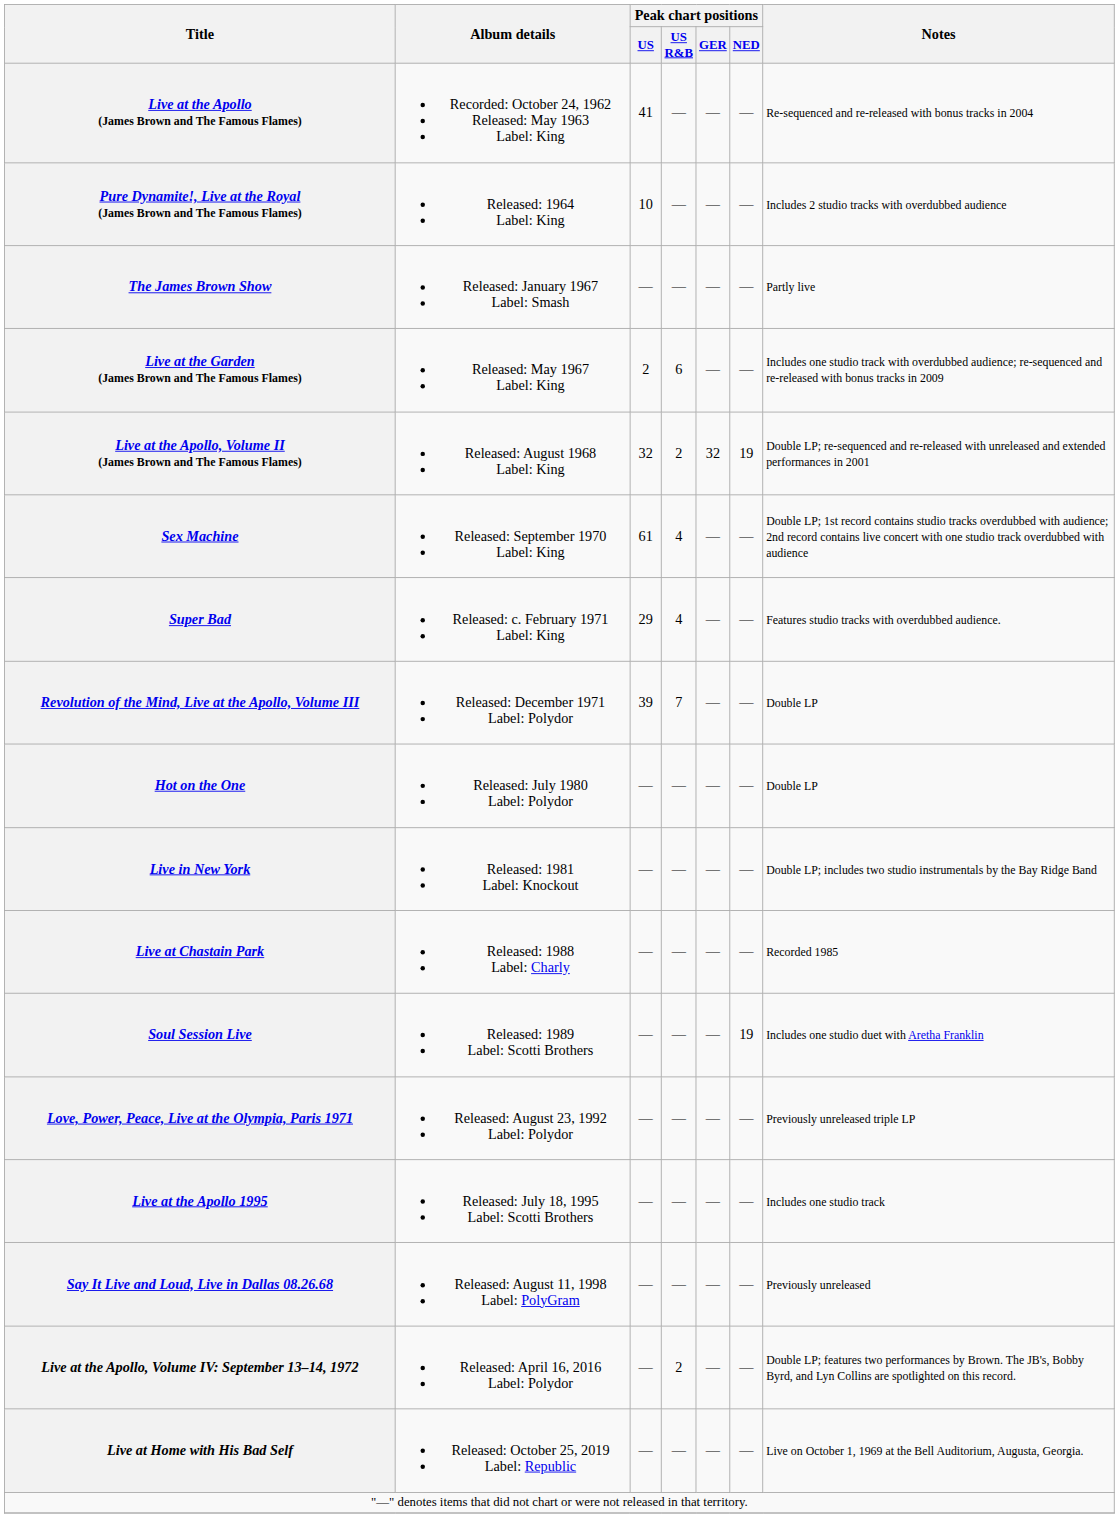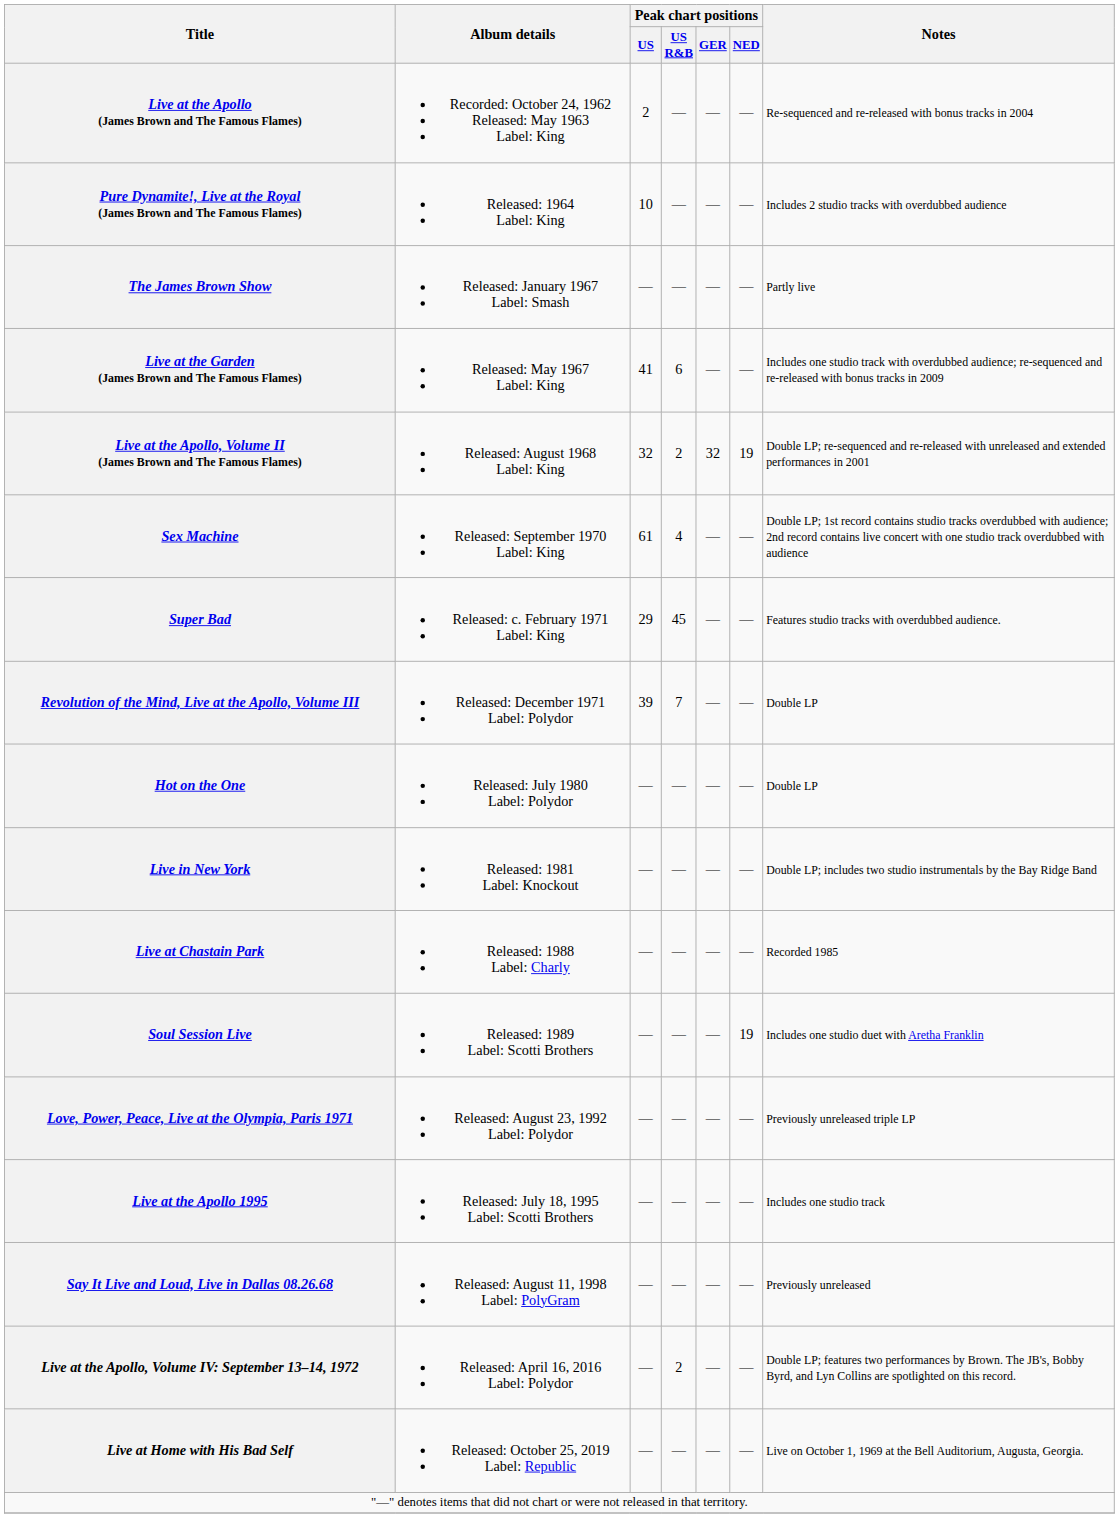(646, 112) 41 -> (646, 112) 2
(646, 370) 2 -> (646, 370) 41
(679, 619) 4 -> (679, 619) 45
